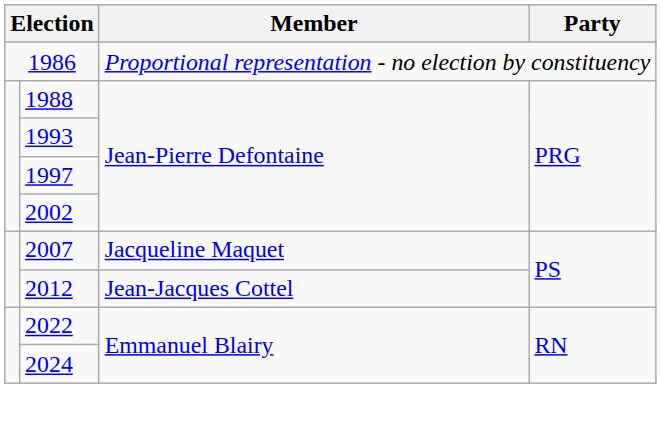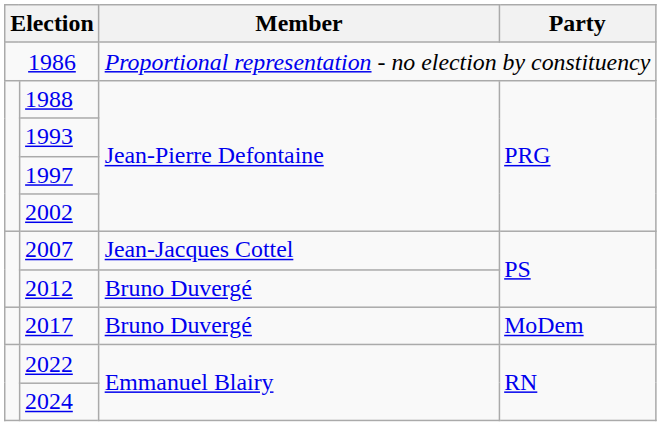(194, 250) Jacqueline Maquet -> (199, 250) Jean-Jacques Cottel
(199, 288) Jean-Jacques Cottel -> (178, 288) Bruno Duvergé
+ row: (49, 325)
